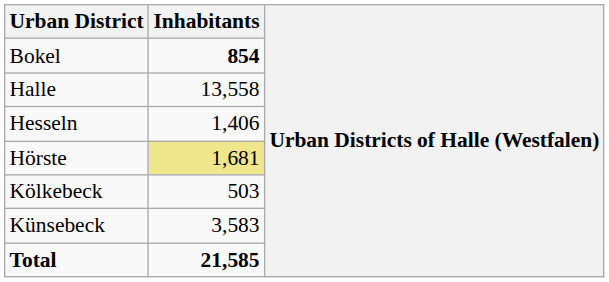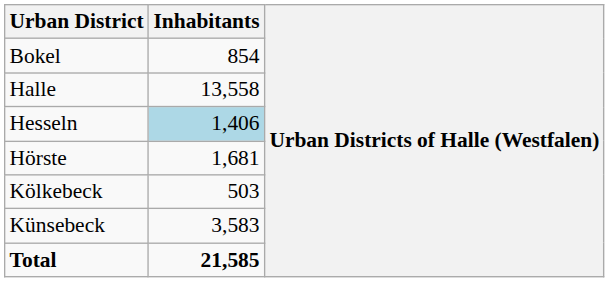(243, 55) bold -> (243, 55) normal
(235, 123) no background -> (235, 123) lightblue background
(235, 157) khaki background -> (235, 157) no background
